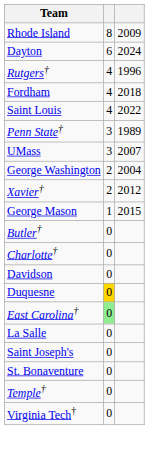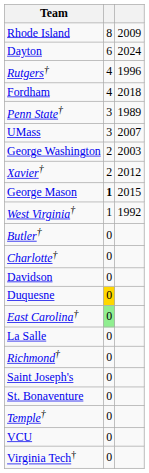- row: (34, 110)
(129, 170) 2004 -> (129, 151) 2003
(109, 211) normal -> (109, 192) bold
+ row: (41, 212)
+ row: (34, 357)
+ row: (20, 437)
